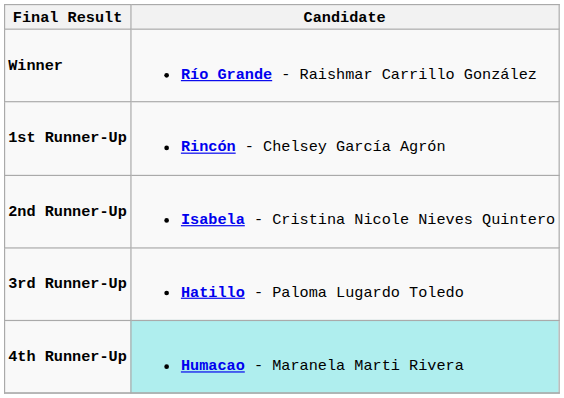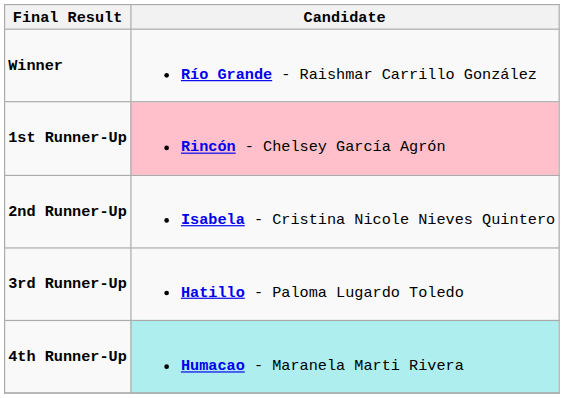(345, 147) no background -> (345, 147) pink background
